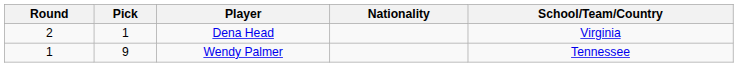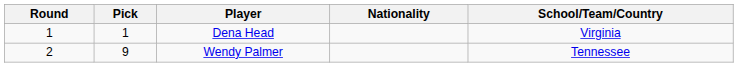(49, 33) 2 -> (49, 33) 1
(49, 52) 1 -> (49, 52) 2
